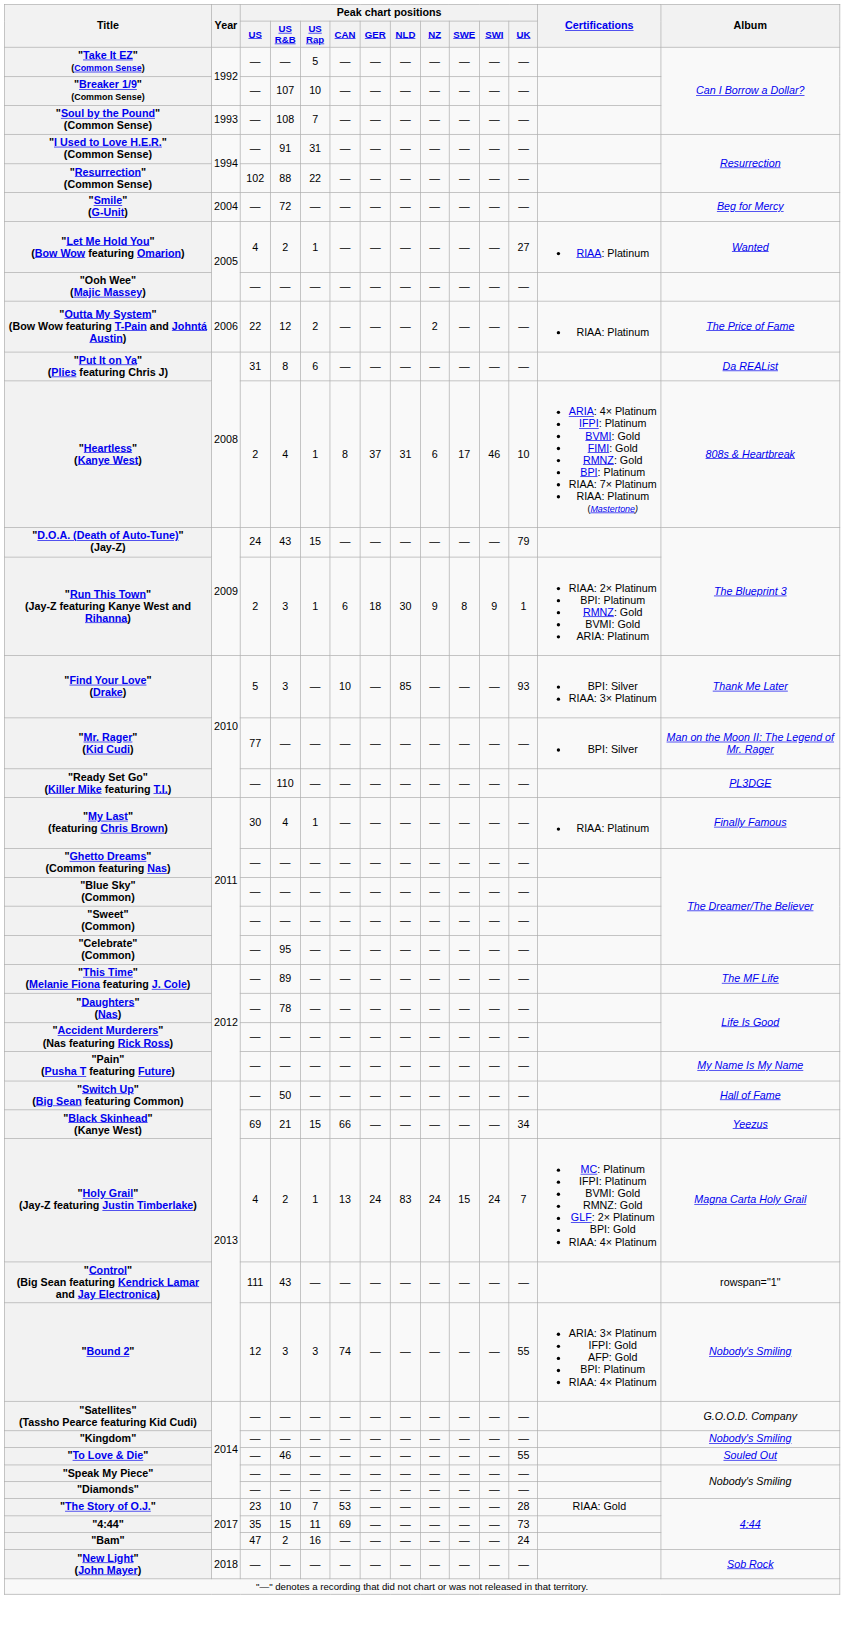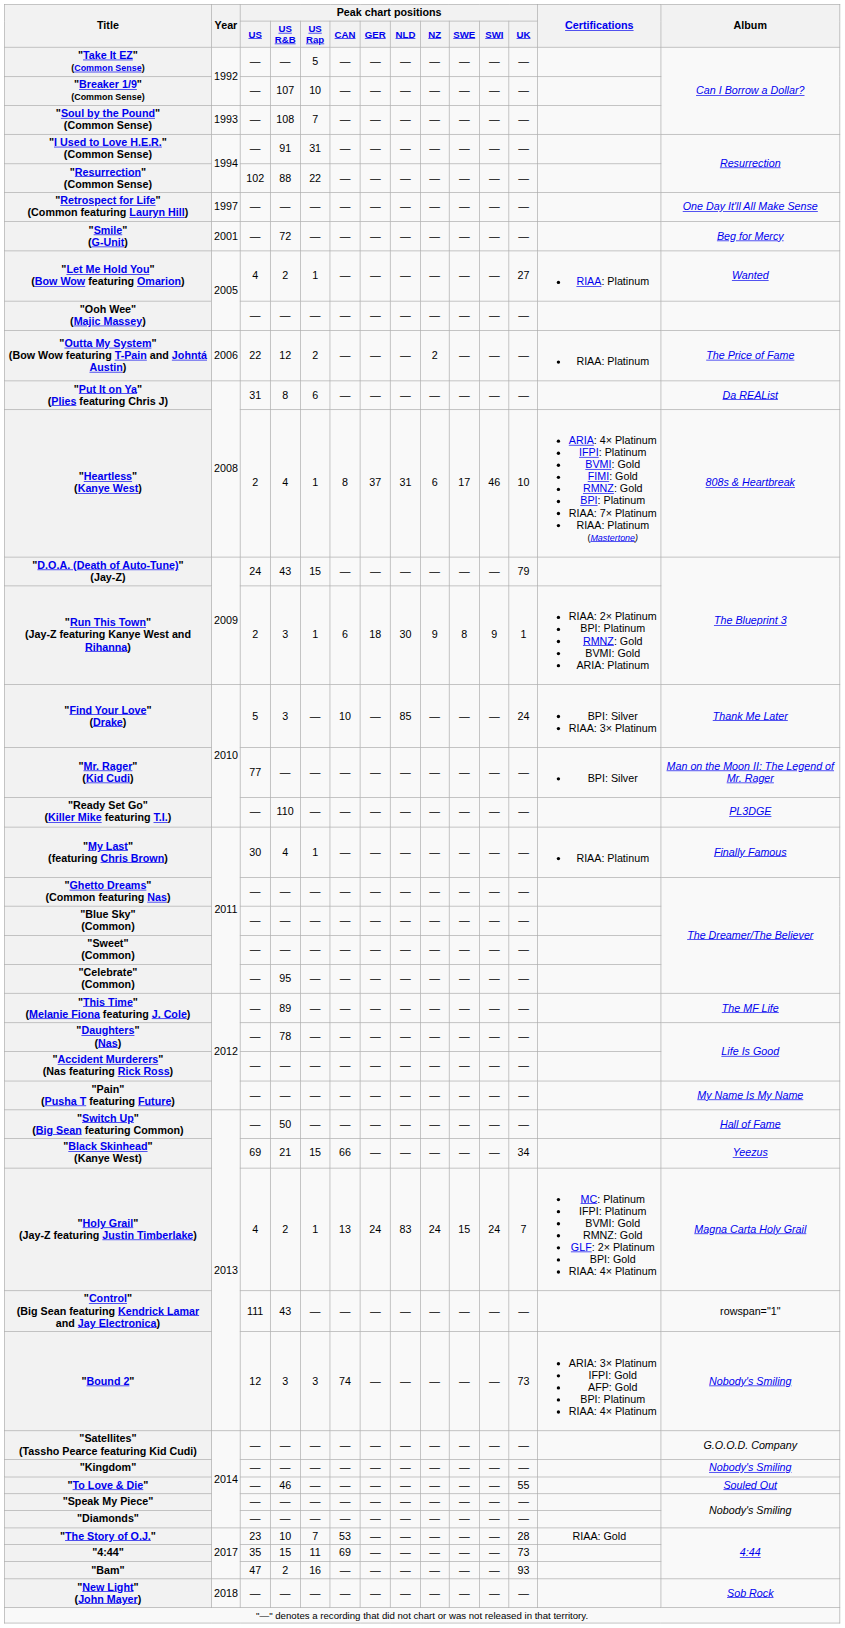+ row: (108, 207)
(226, 207) 2004 -> (226, 236) 2001
(524, 687) 93 -> (524, 716) 24
(524, 1352) 55 -> (524, 1381) 73
(524, 1541) 24 -> (524, 1570) 93
